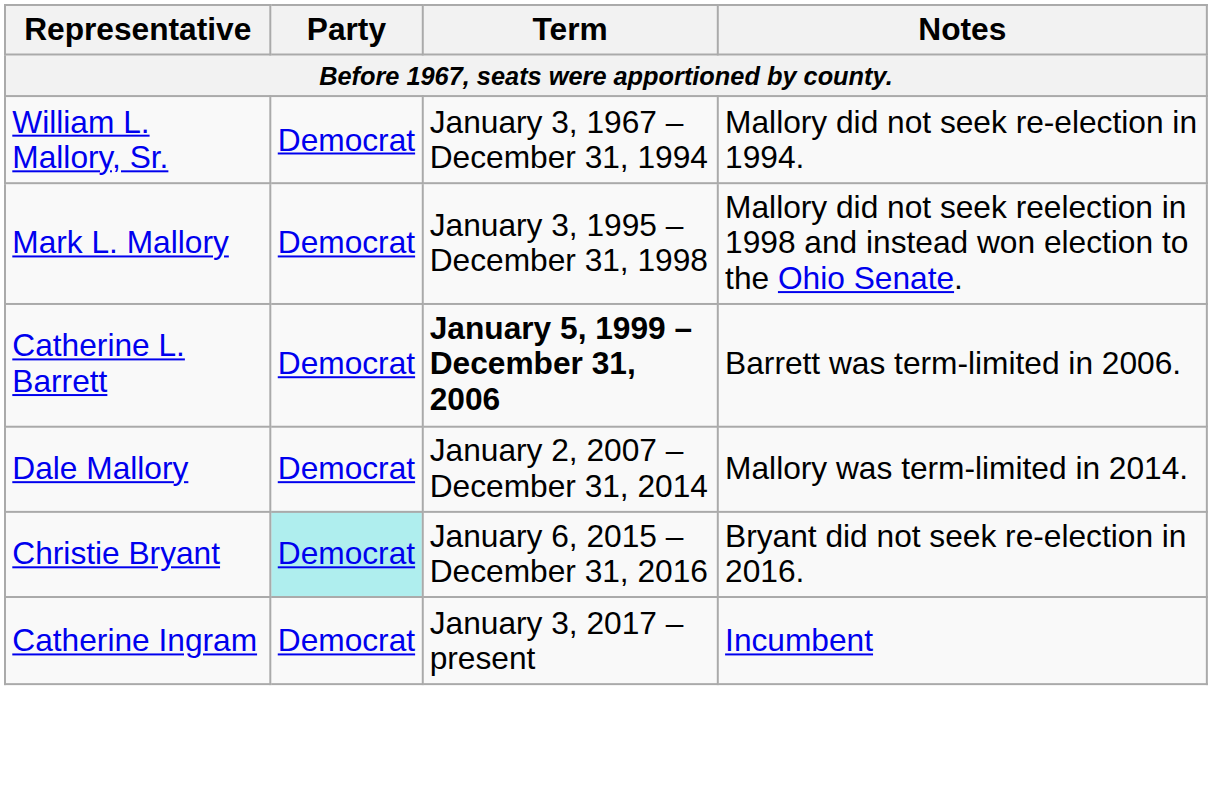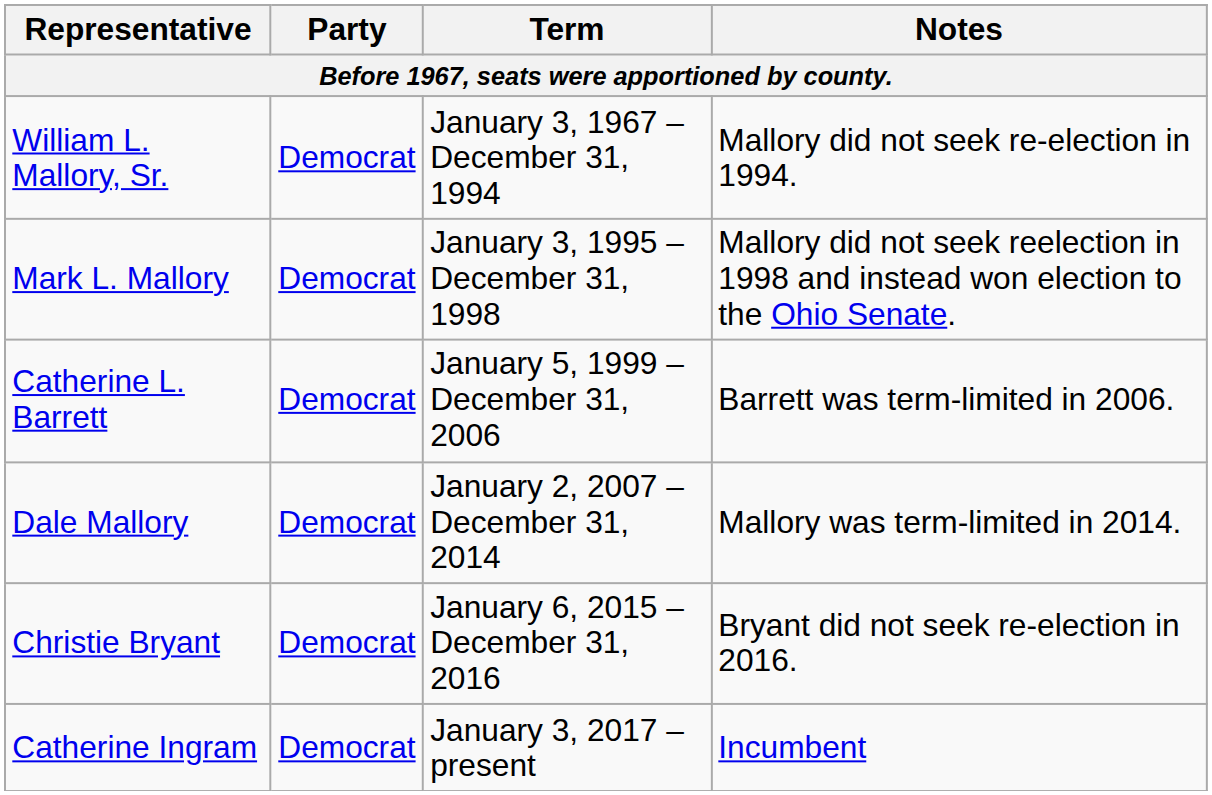(561, 364) bold -> (557, 400) normal
(346, 554) paleturquoise background -> (347, 643) no background
